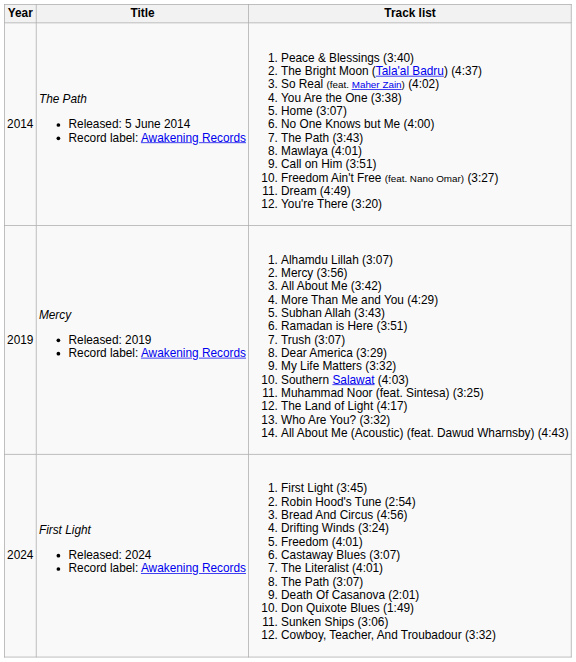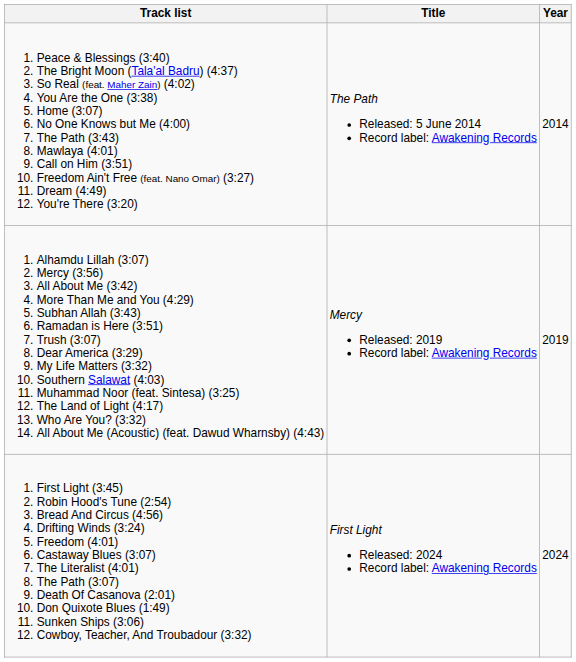columns swapped: (20, 13) <-> (410, 13)
